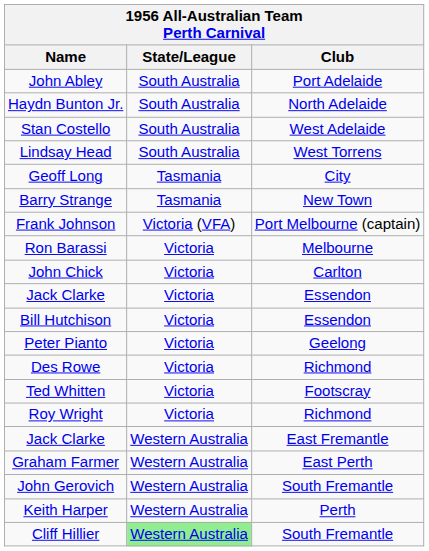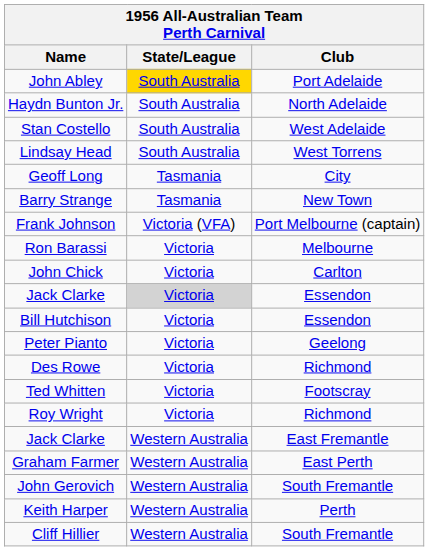(189, 81) no background -> (189, 81) gold background
(189, 295) no background -> (189, 295) lightgrey background
(189, 534) lightgreen background -> (189, 534) no background
